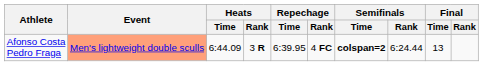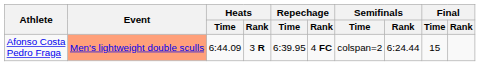(361, 48) bold -> (360, 48) normal
(438, 48) 13 -> (435, 48) 15
